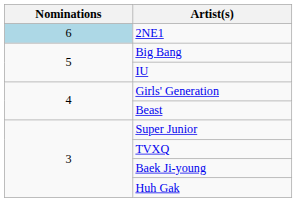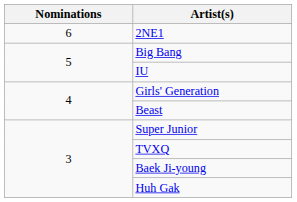(68, 33) lightblue background -> (68, 33) no background
